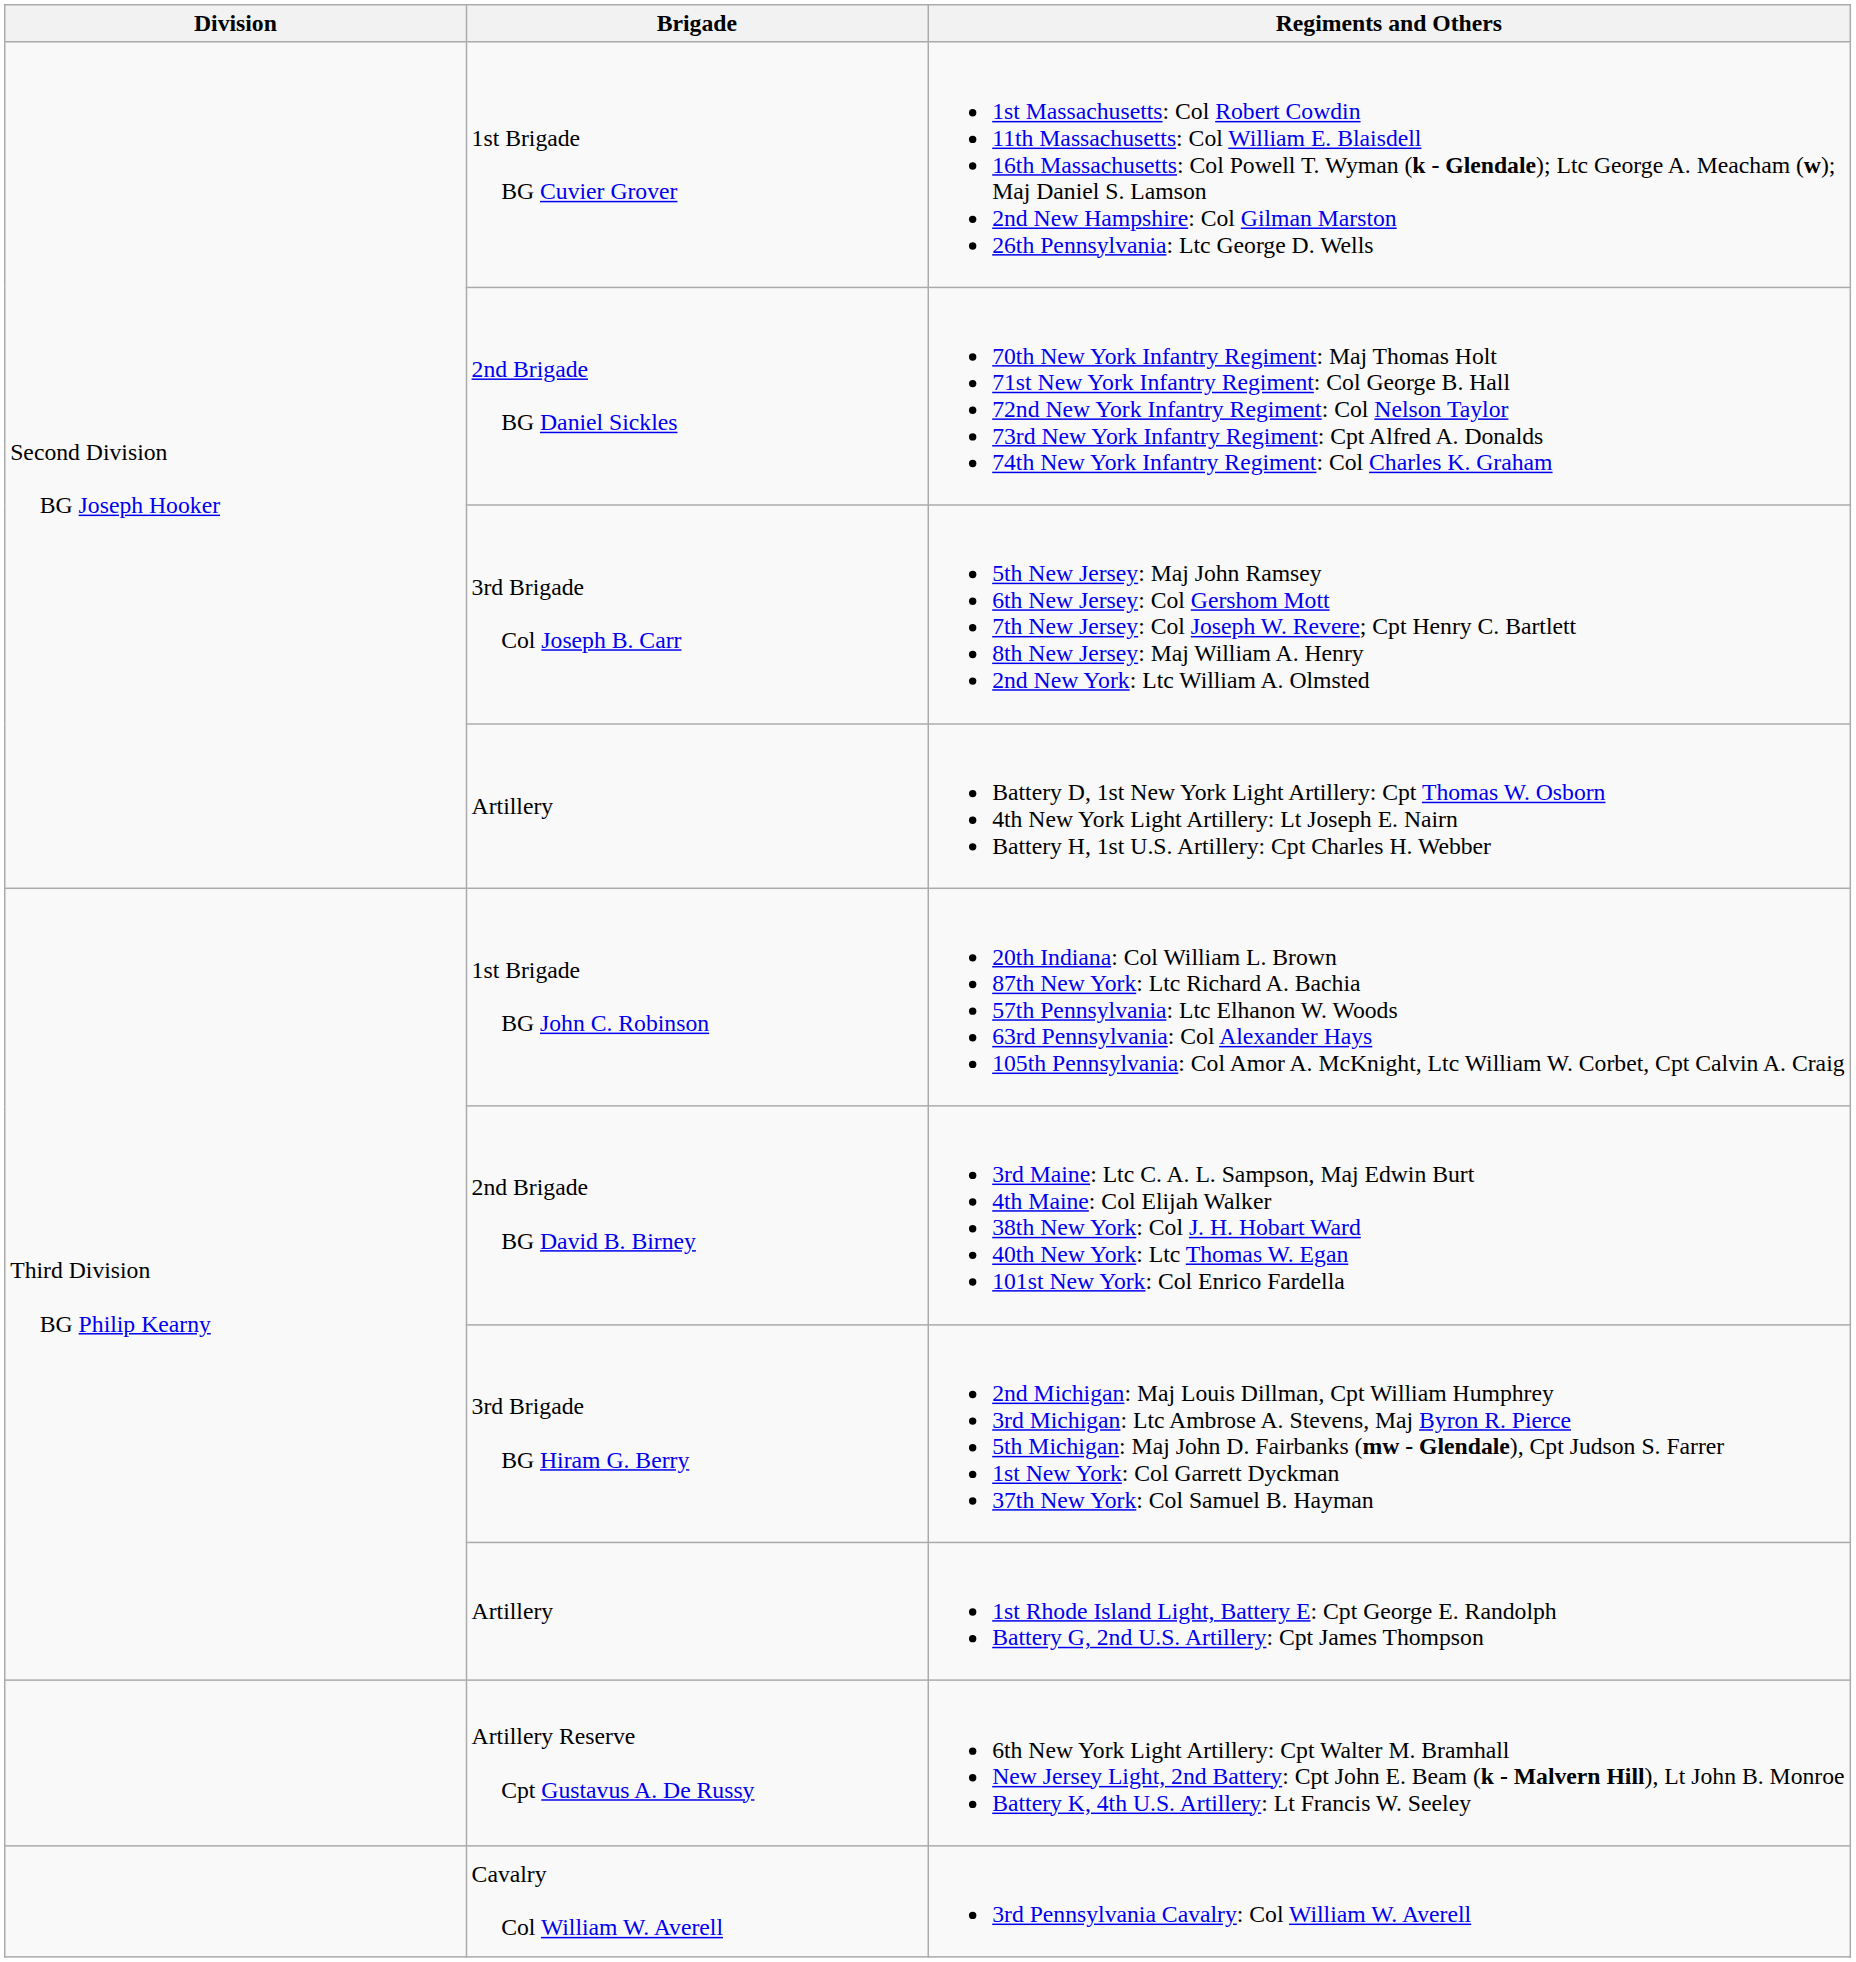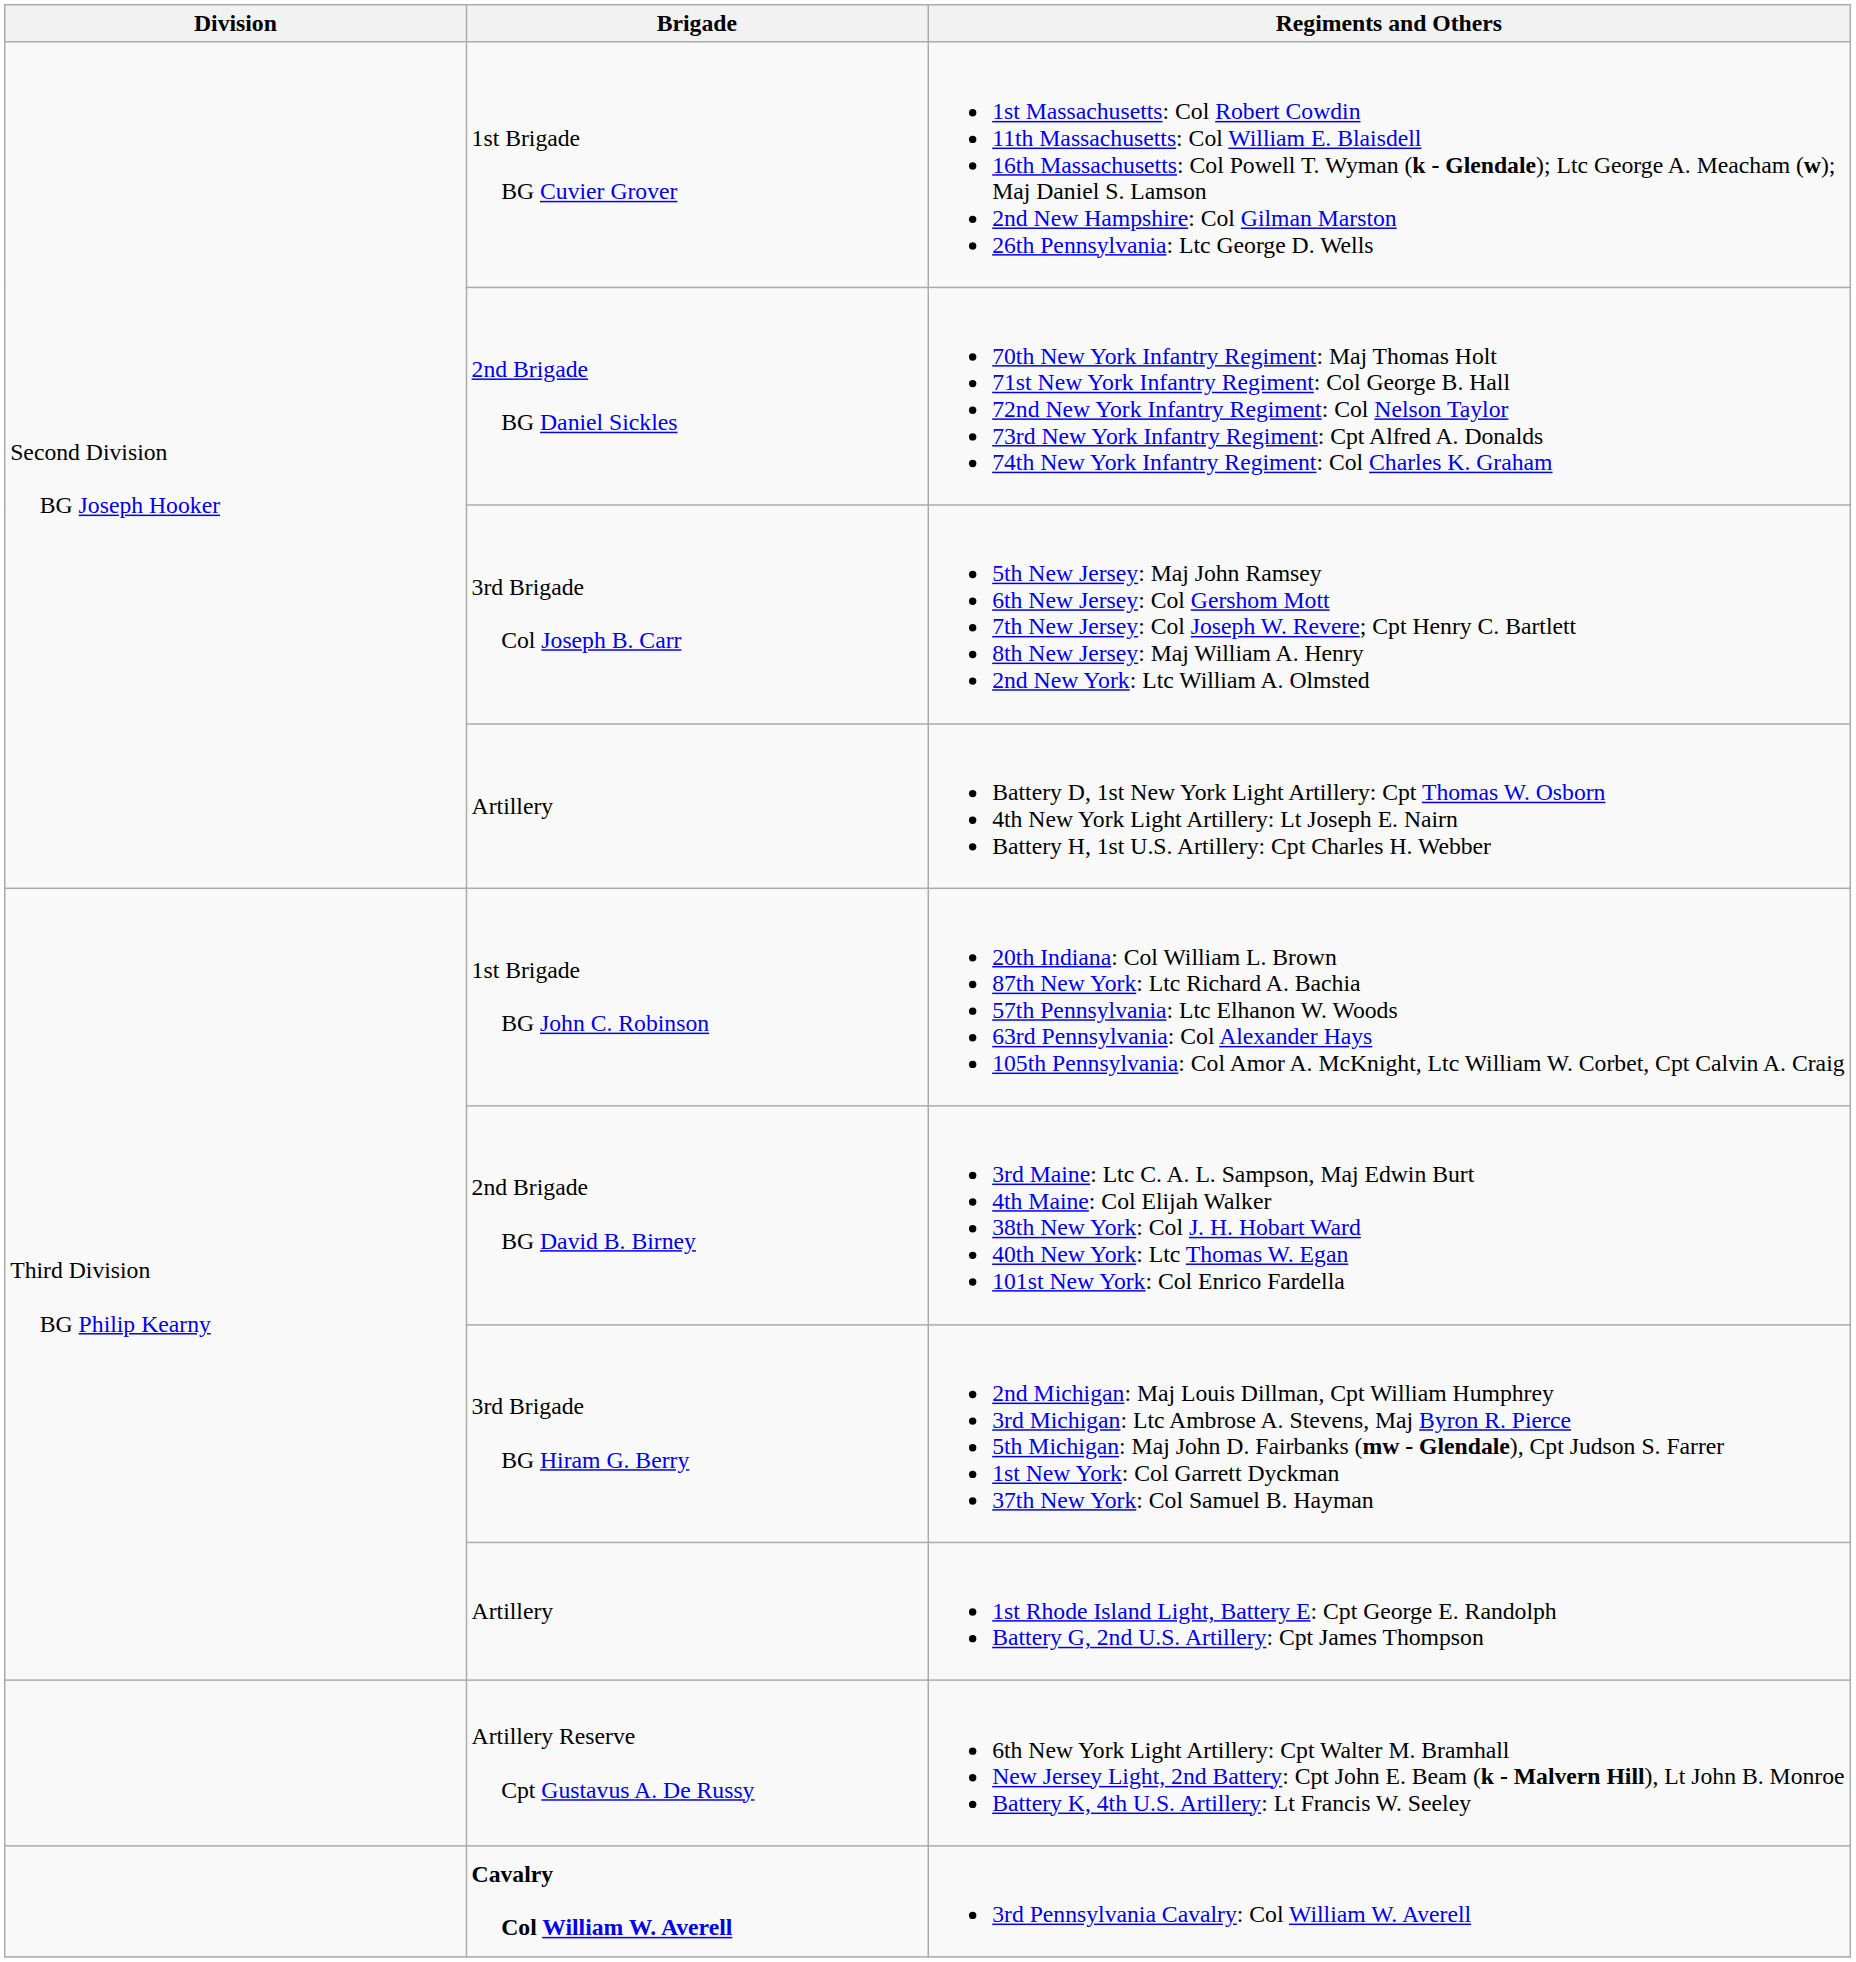(597, 1901) normal -> (602, 1901) bold
